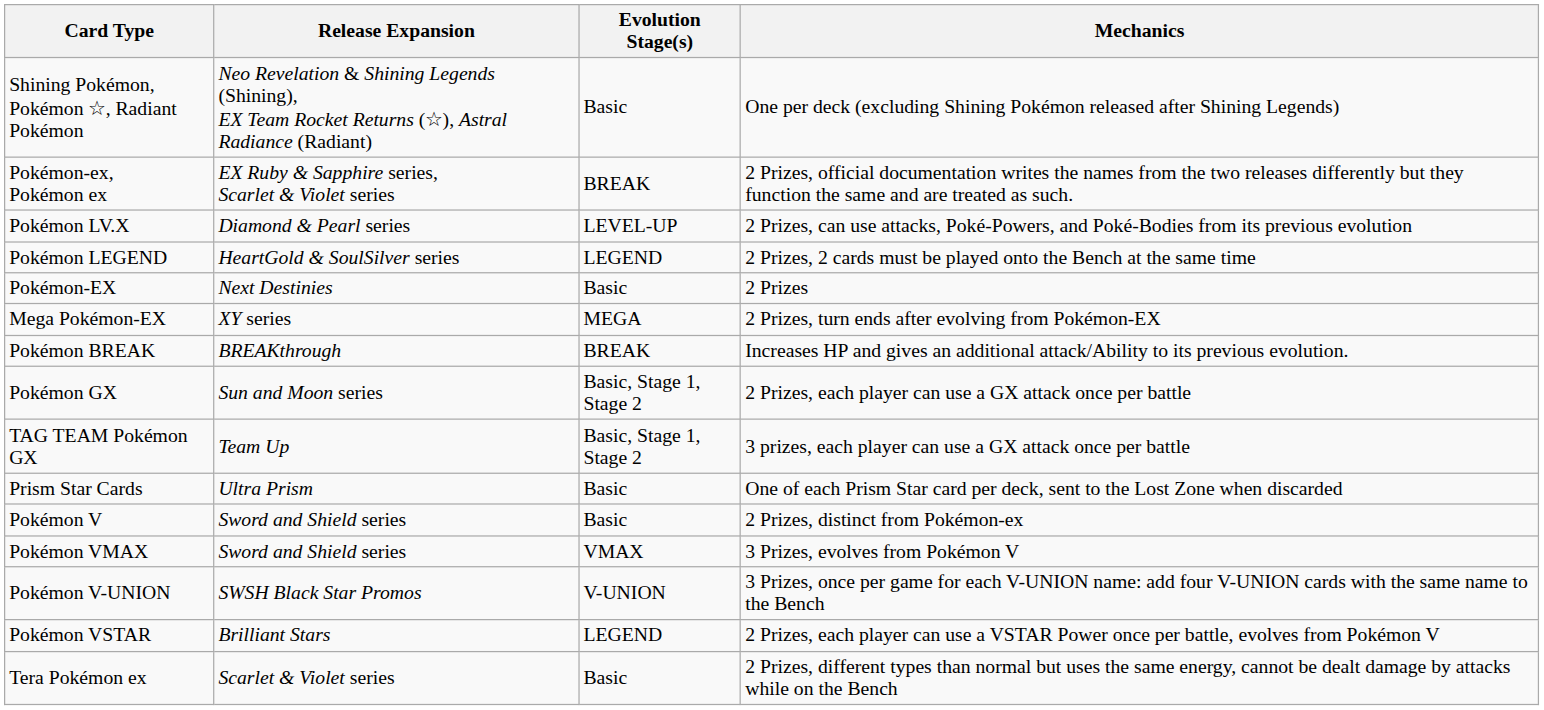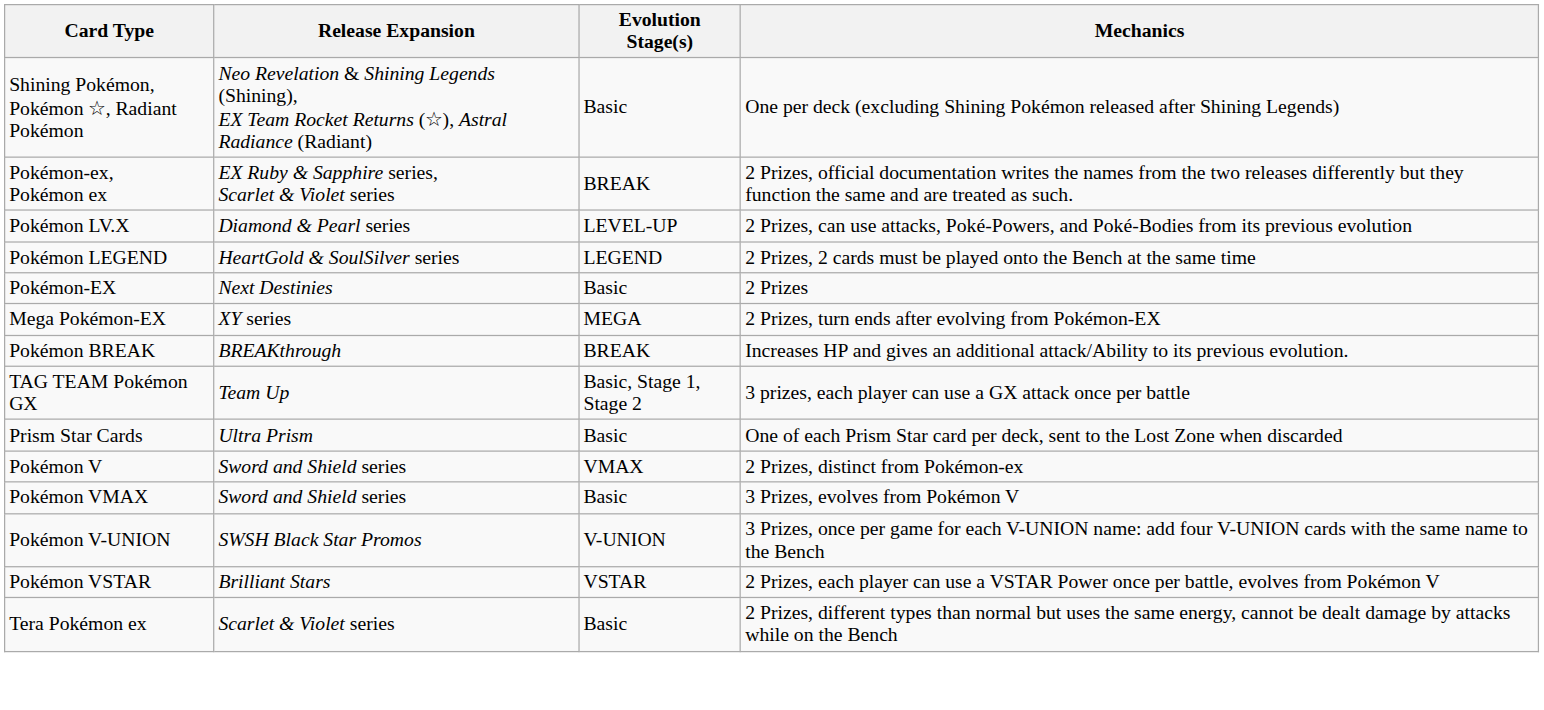- row: (63, 392)
(605, 519) Basic -> (614, 466) VMAX
(614, 550) VMAX -> (605, 497) Basic
(623, 635) LEGEND -> (615, 582) VSTAR
